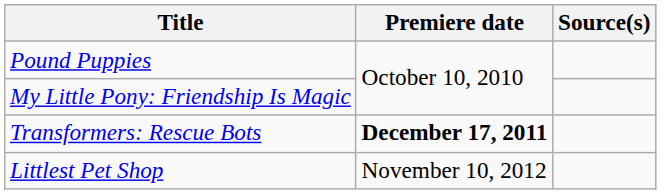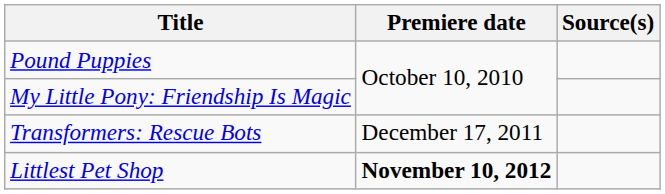(454, 133) bold -> (452, 133) normal
(454, 170) normal -> (456, 170) bold
